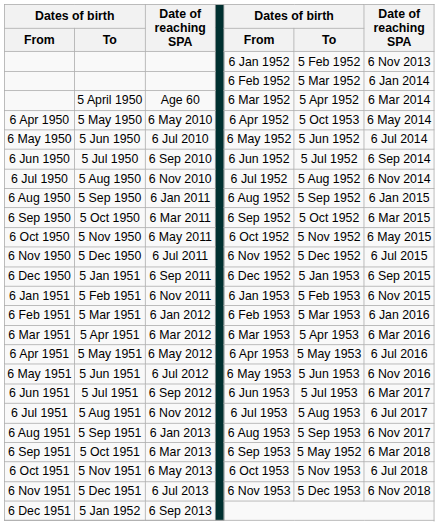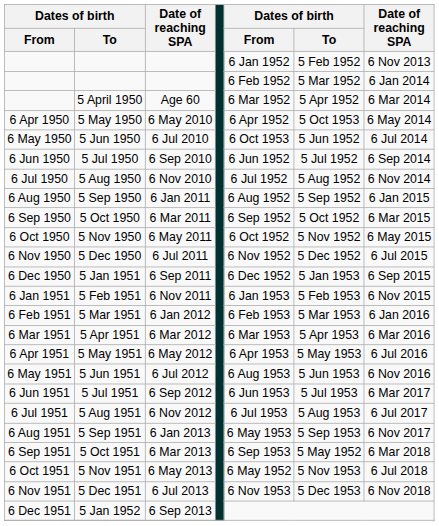(259, 139) 6 May 1952 -> (259, 139) 6 Oct 1953
(259, 374) 6 May 1953 -> (259, 374) 6 Aug 1953
(259, 432) 6 Aug 1953 -> (259, 432) 6 May 1953
(259, 471) 6 Oct 1953 -> (259, 471) 6 May 1952
